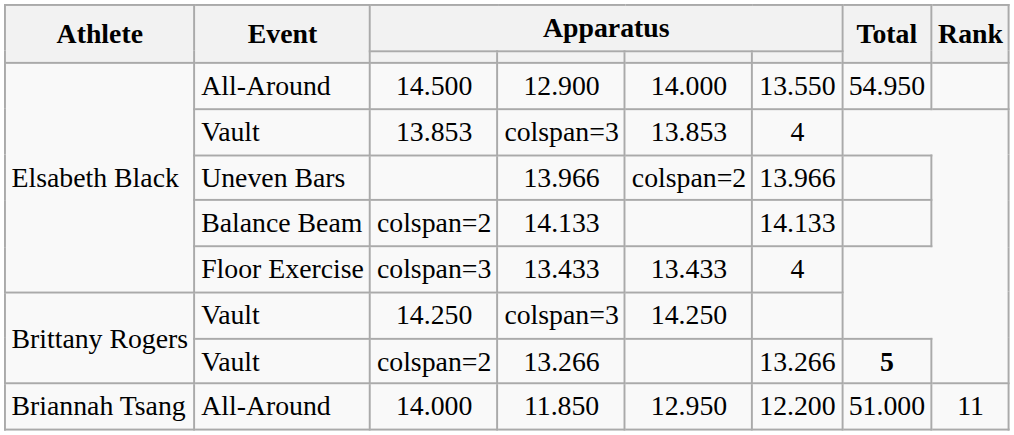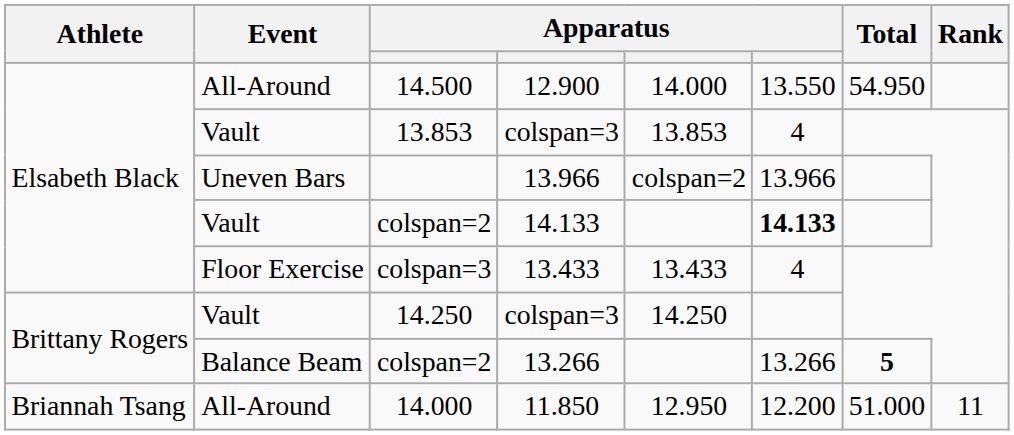(282, 223) Balance Beam -> (230, 223) Vault
(797, 223) normal -> (797, 223) bold
(230, 361) Vault -> (282, 361) Balance Beam
